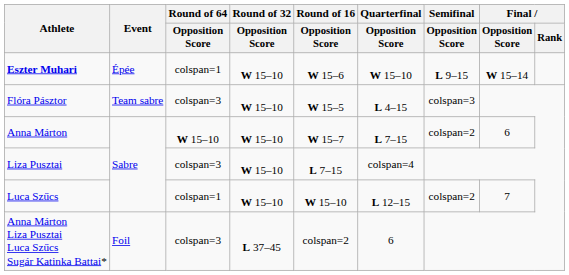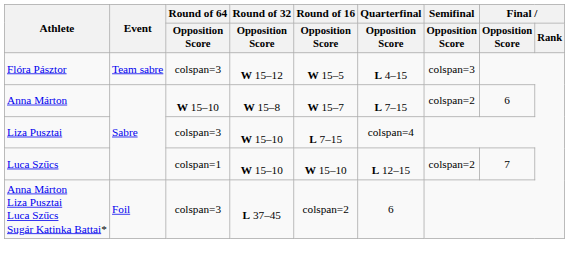- row: (42, 69)
(262, 107) W 15–10 -> (262, 75) W 15–12
(262, 139) W 15–10 -> (262, 107) W 15–8
